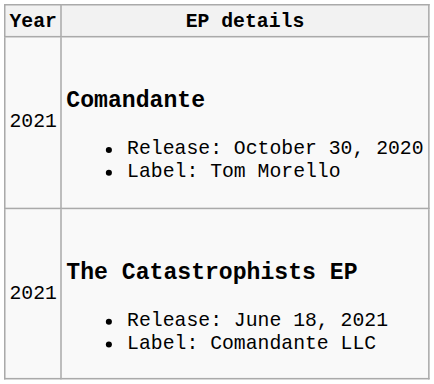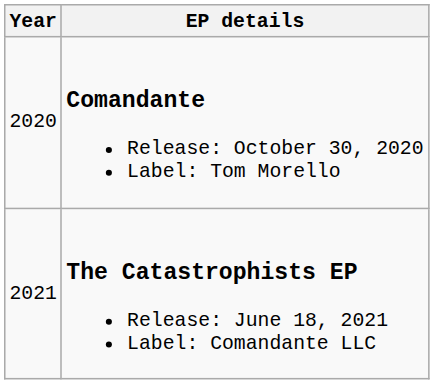(33, 123) 2021 -> (33, 123) 2020
